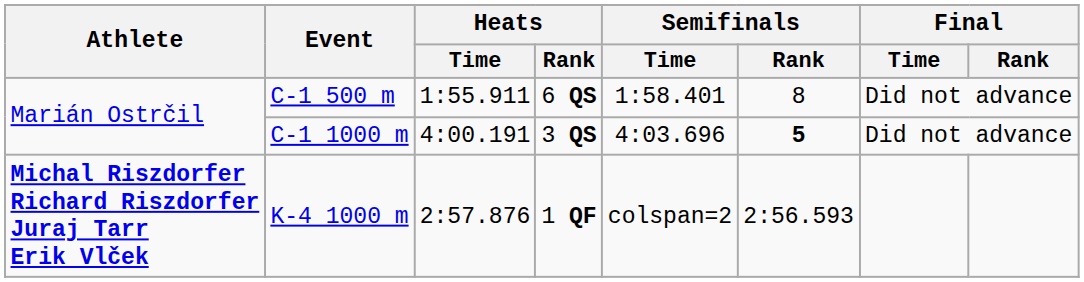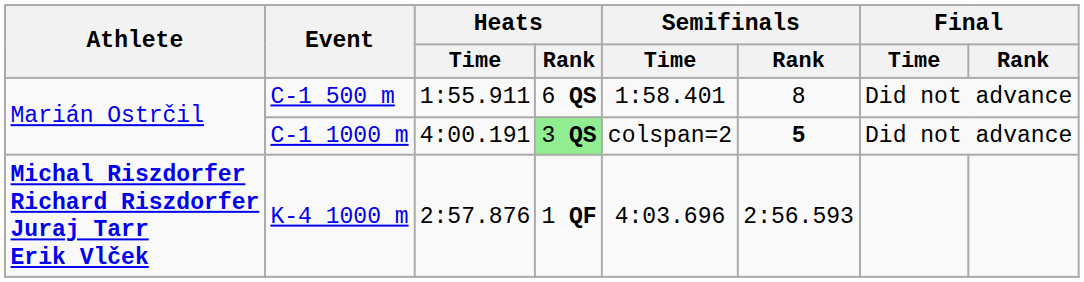(569, 136) no background -> (569, 136) lightgreen background
(670, 136) 4:03.696 -> (670, 136) colspan=2
(670, 216) colspan=2 -> (670, 216) 4:03.696
